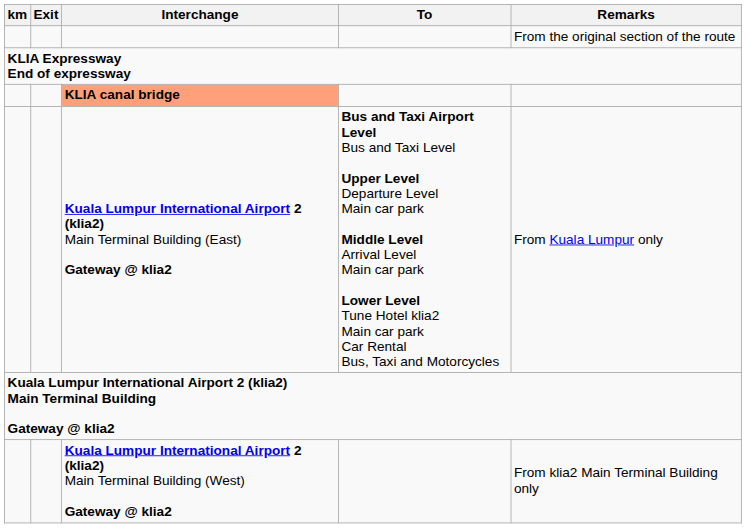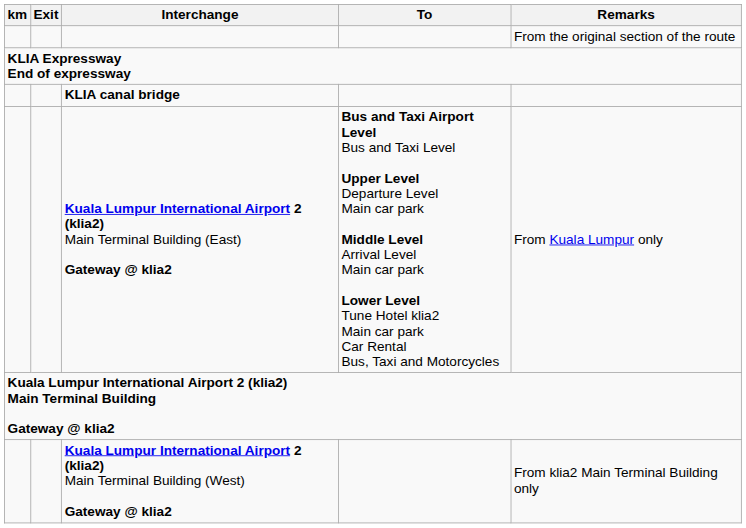(122, 95) lightsalmon background -> (122, 95) no background
